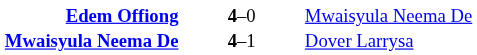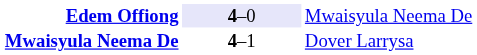(242, 15) no background -> (242, 15) lavender background
